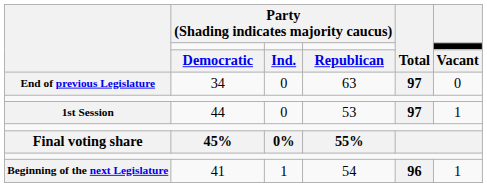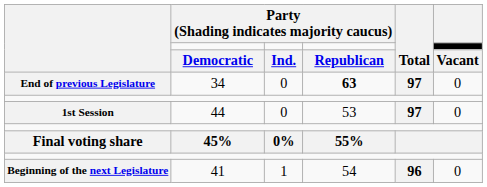(349, 83) normal -> (349, 83) bold
(458, 112) 1 -> (458, 112) 0
(458, 170) 1 -> (458, 170) 0
